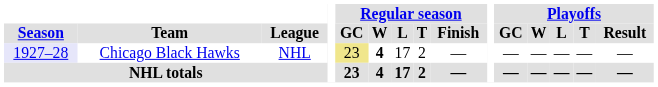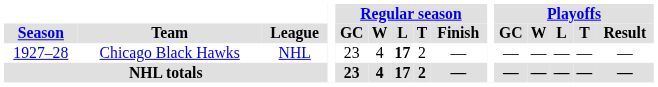(41, 53) lavender background -> (41, 53) no background
(352, 53) khaki background -> (352, 53) no background
(380, 53) bold -> (380, 53) normal
(402, 53) normal -> (402, 53) bold
